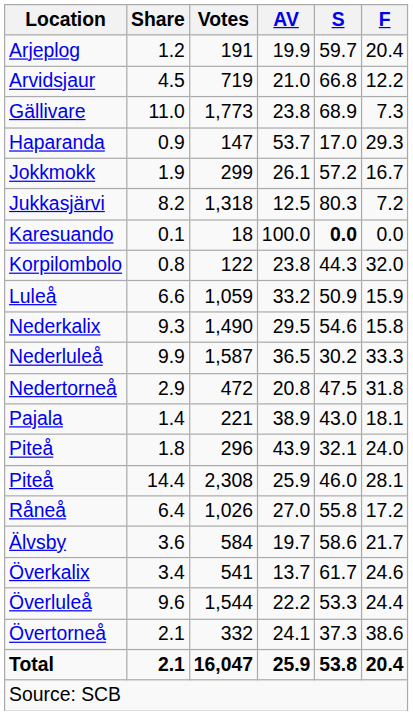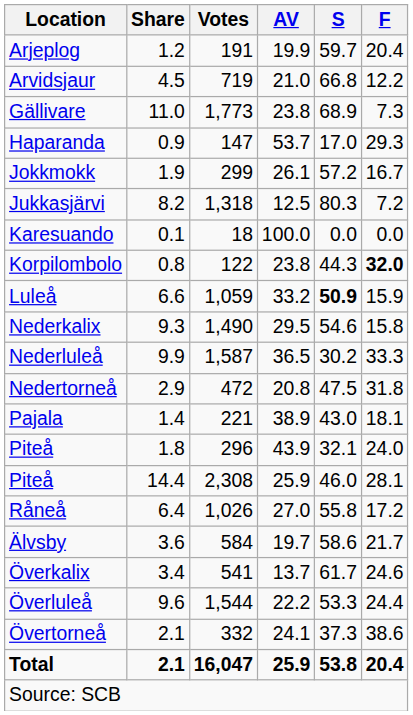(343, 234) bold -> (343, 234) normal
(385, 265) normal -> (385, 265) bold
(338, 296) normal -> (338, 296) bold
